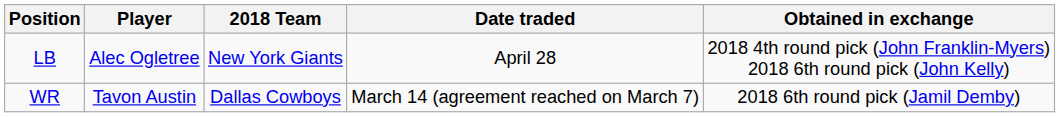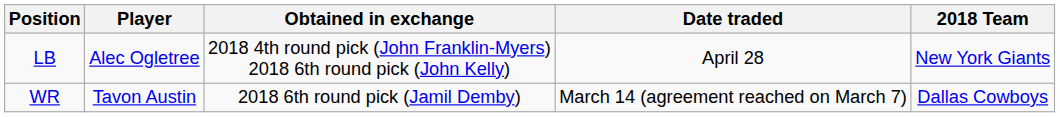columns swapped: (275, 18) <-> (879, 18)
